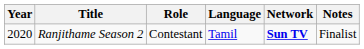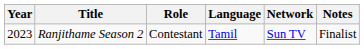(20, 34) 2020 -> (20, 34) 2023
(287, 34) bold -> (286, 34) normal
